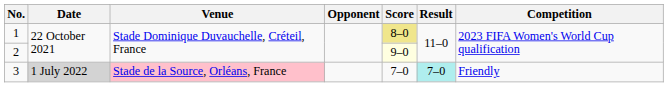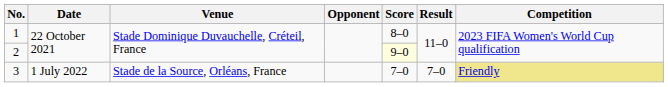(400, 33) khaki background -> (400, 33) no background
(59, 71) lightgrey background -> (59, 71) no background
(200, 71) pink background -> (200, 71) no background
(436, 71) paleturquoise background -> (436, 71) no background
(479, 71) no background -> (479, 71) khaki background
